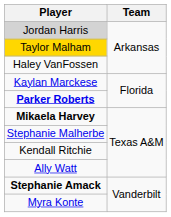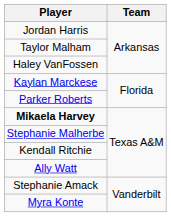(56, 30) lightgrey background -> (56, 30) no background
(56, 47) gold background -> (56, 47) no background
(56, 99) bold -> (56, 99) normal
(56, 185) bold -> (56, 185) normal
